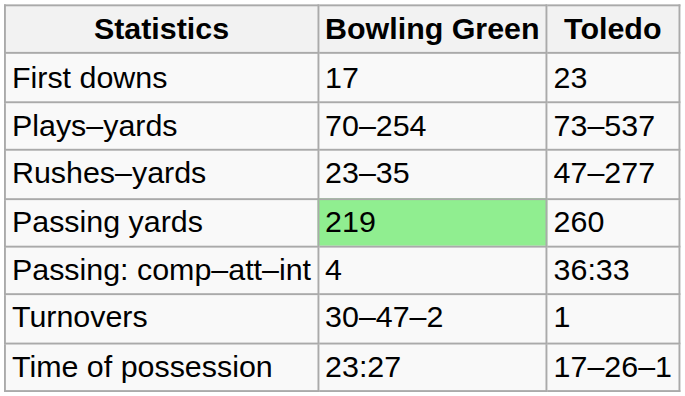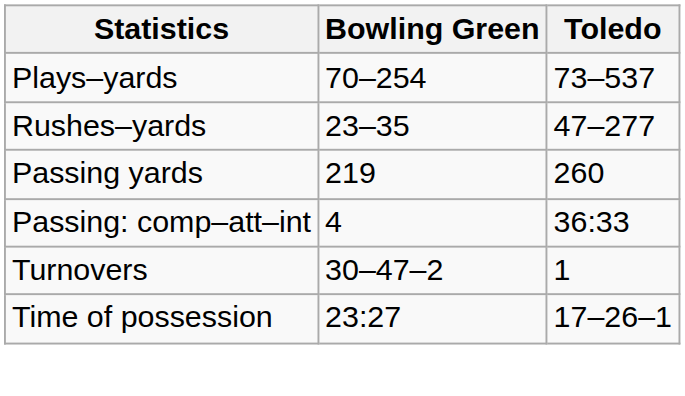- row: (90, 77)
(350, 221) lightgreen background -> (350, 173) no background
